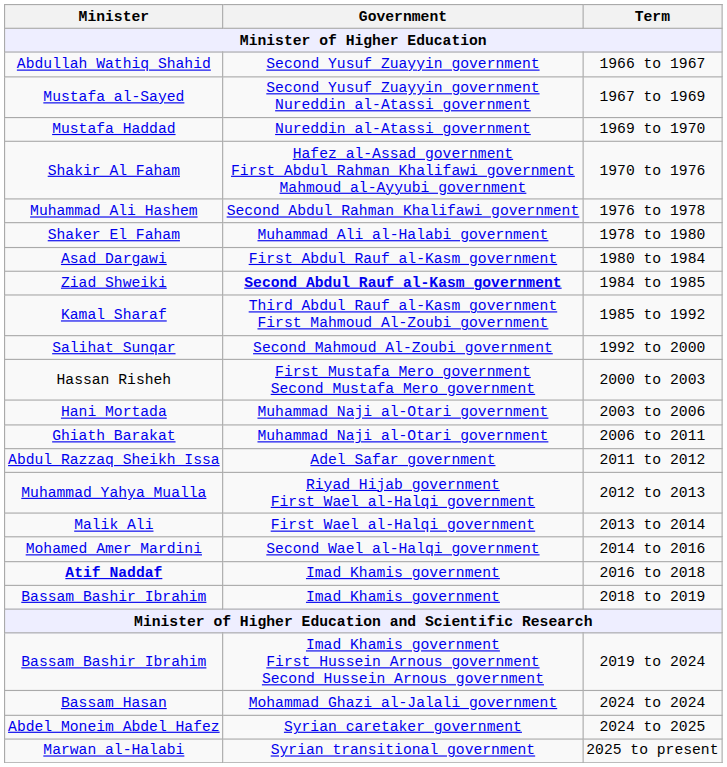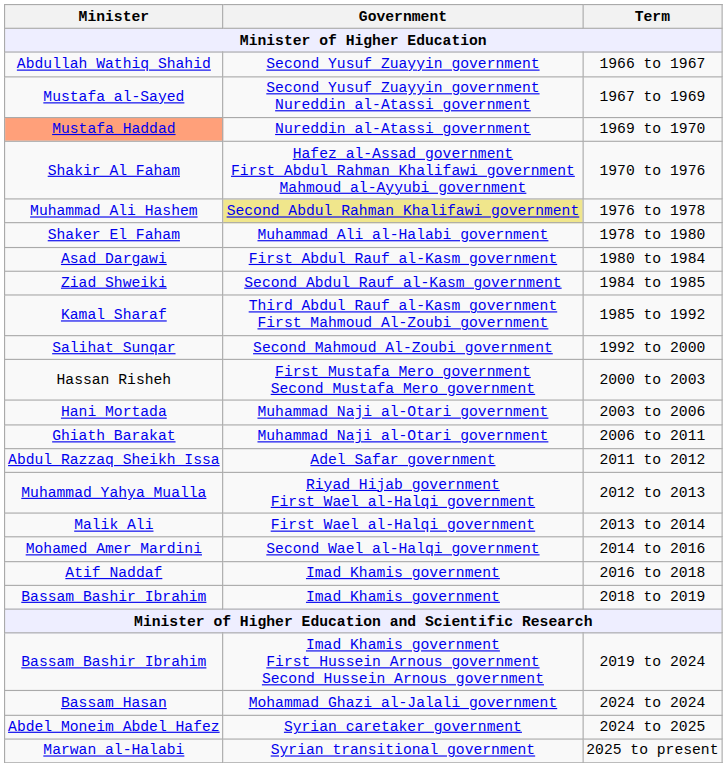(114, 129) no background -> (114, 129) lightsalmon background
(403, 211) no background -> (403, 211) khaki background
(403, 283) bold -> (403, 283) normal
(114, 573) bold -> (114, 573) normal
